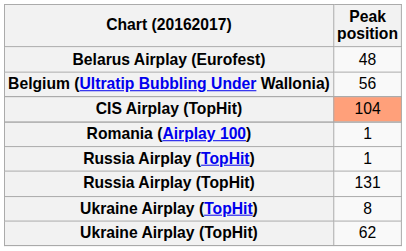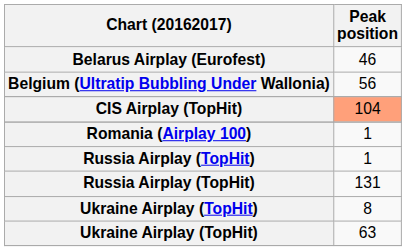(368, 59) 48 -> (368, 59) 46
(368, 233) 62 -> (368, 233) 63
